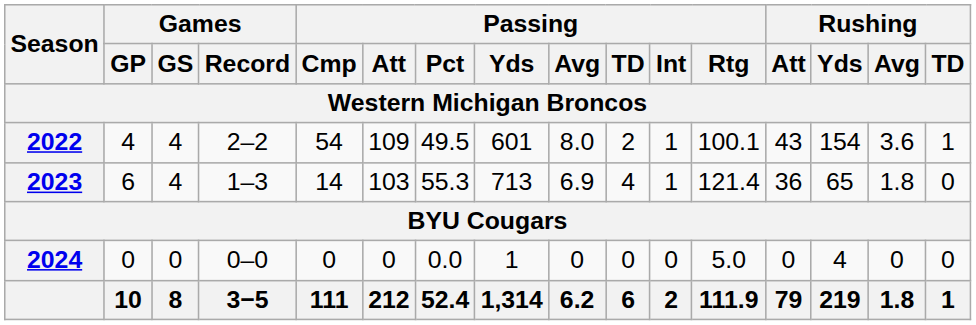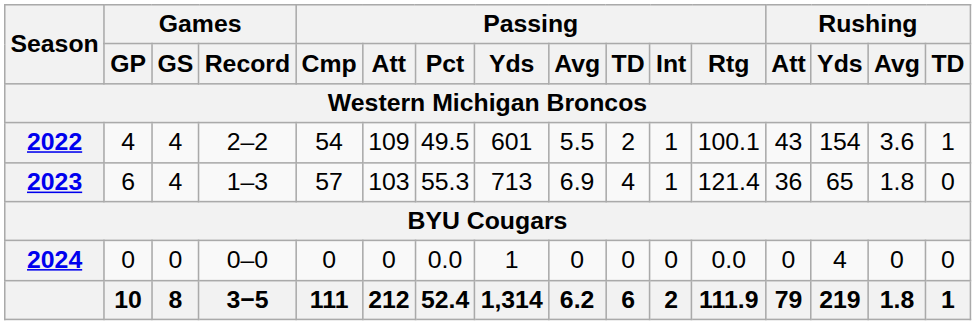(577, 142) 8.0 -> (577, 142) 5.5
(329, 181) 14 -> (329, 181) 57
(729, 260) 5.0 -> (729, 260) 0.0
